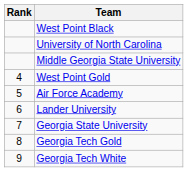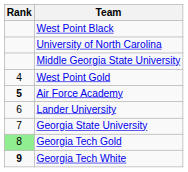(19, 93) normal -> (19, 93) bold
(19, 142) no background -> (19, 142) lightgreen background
(19, 158) normal -> (19, 158) bold
